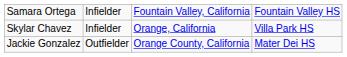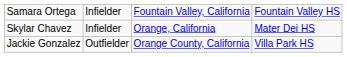(284, 28) Villa Park HS -> (285, 28) Mater Dei HS
(285, 44) Mater Dei HS -> (284, 44) Villa Park HS
